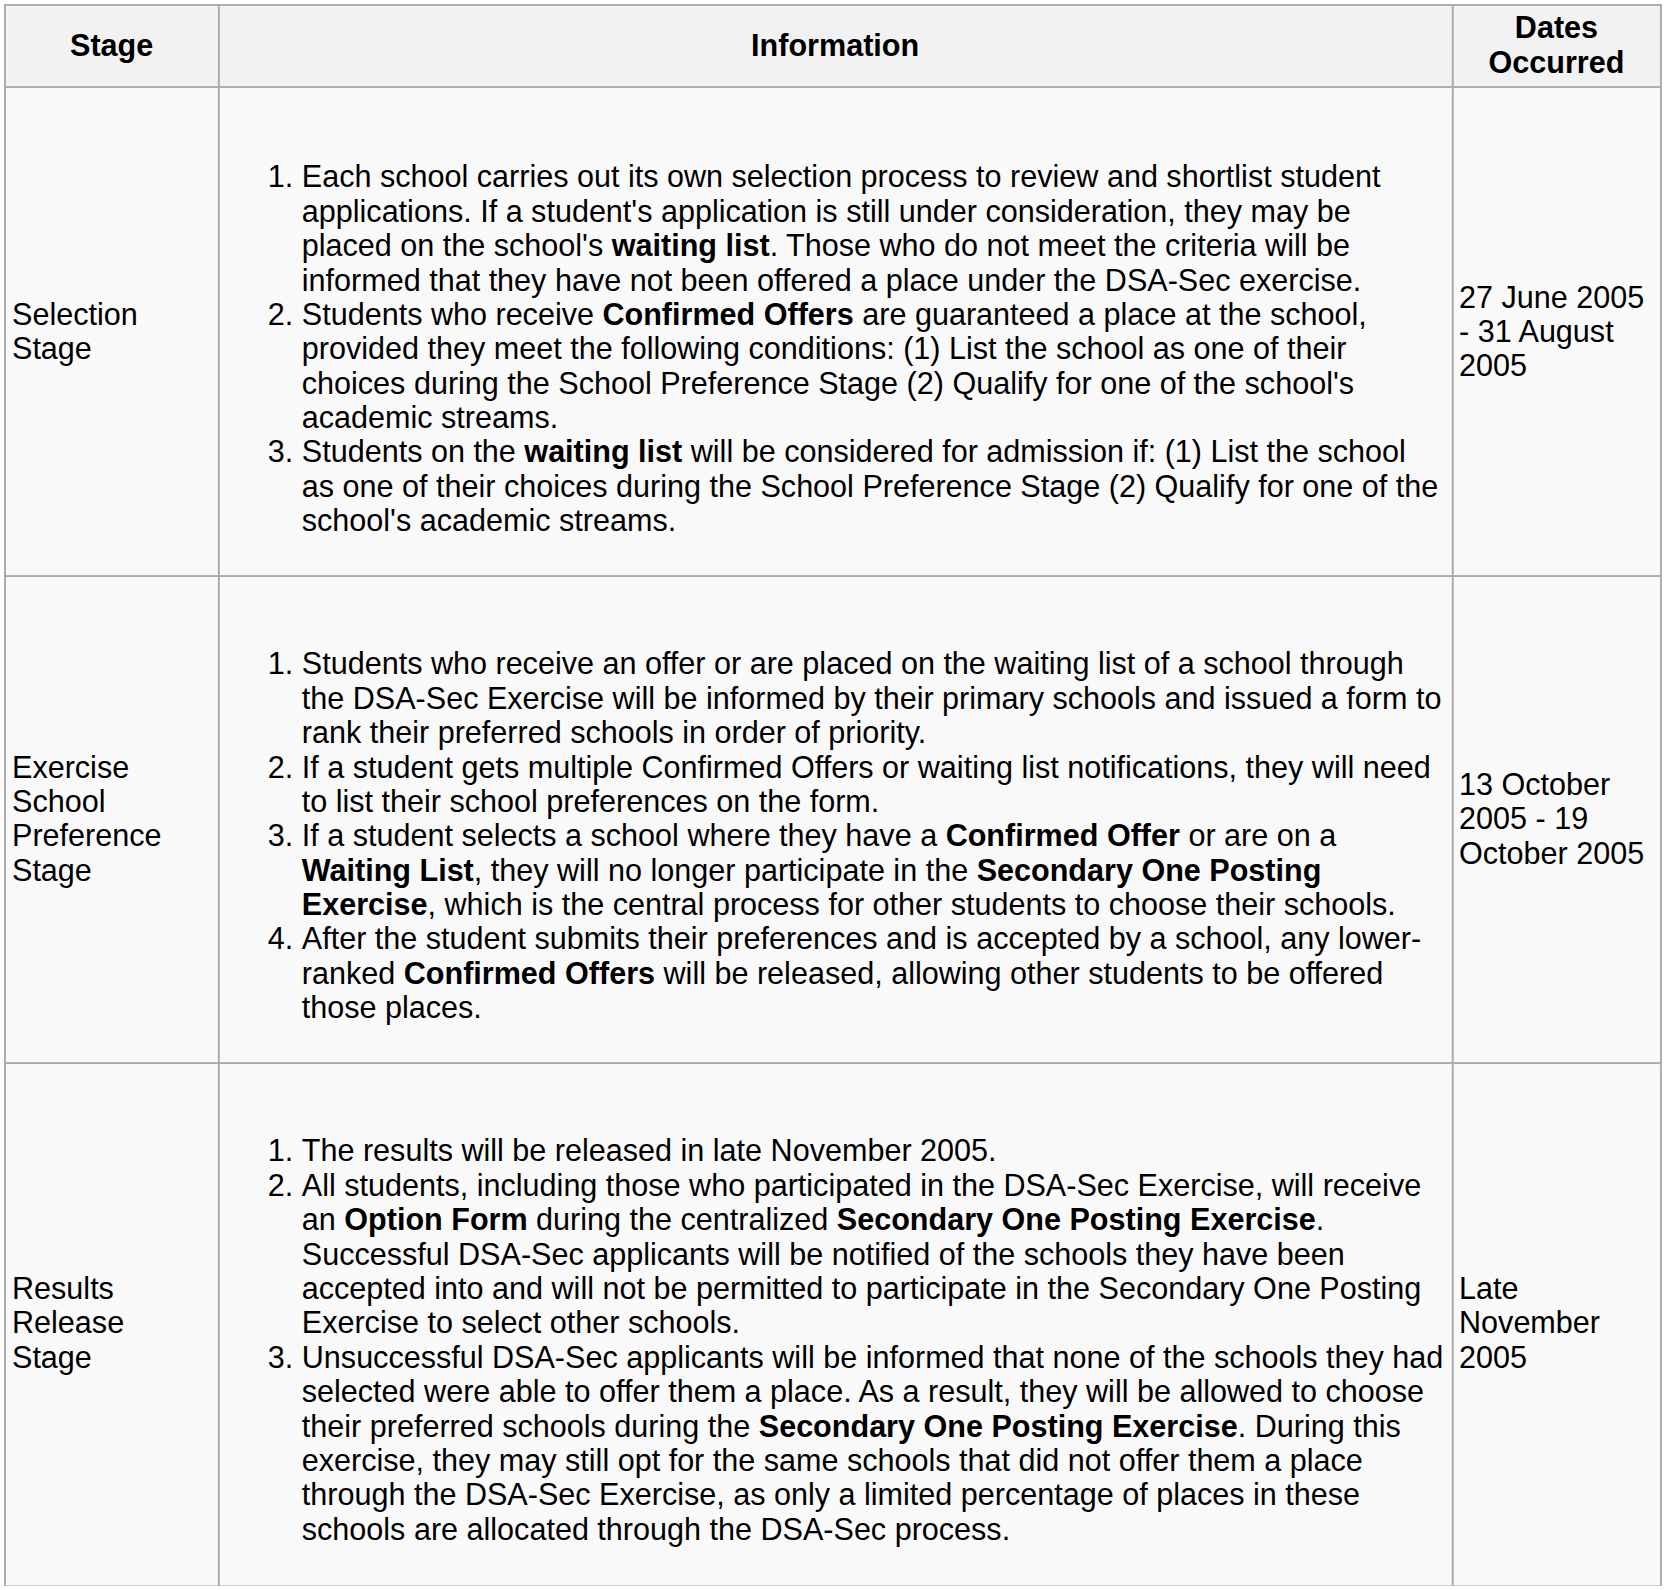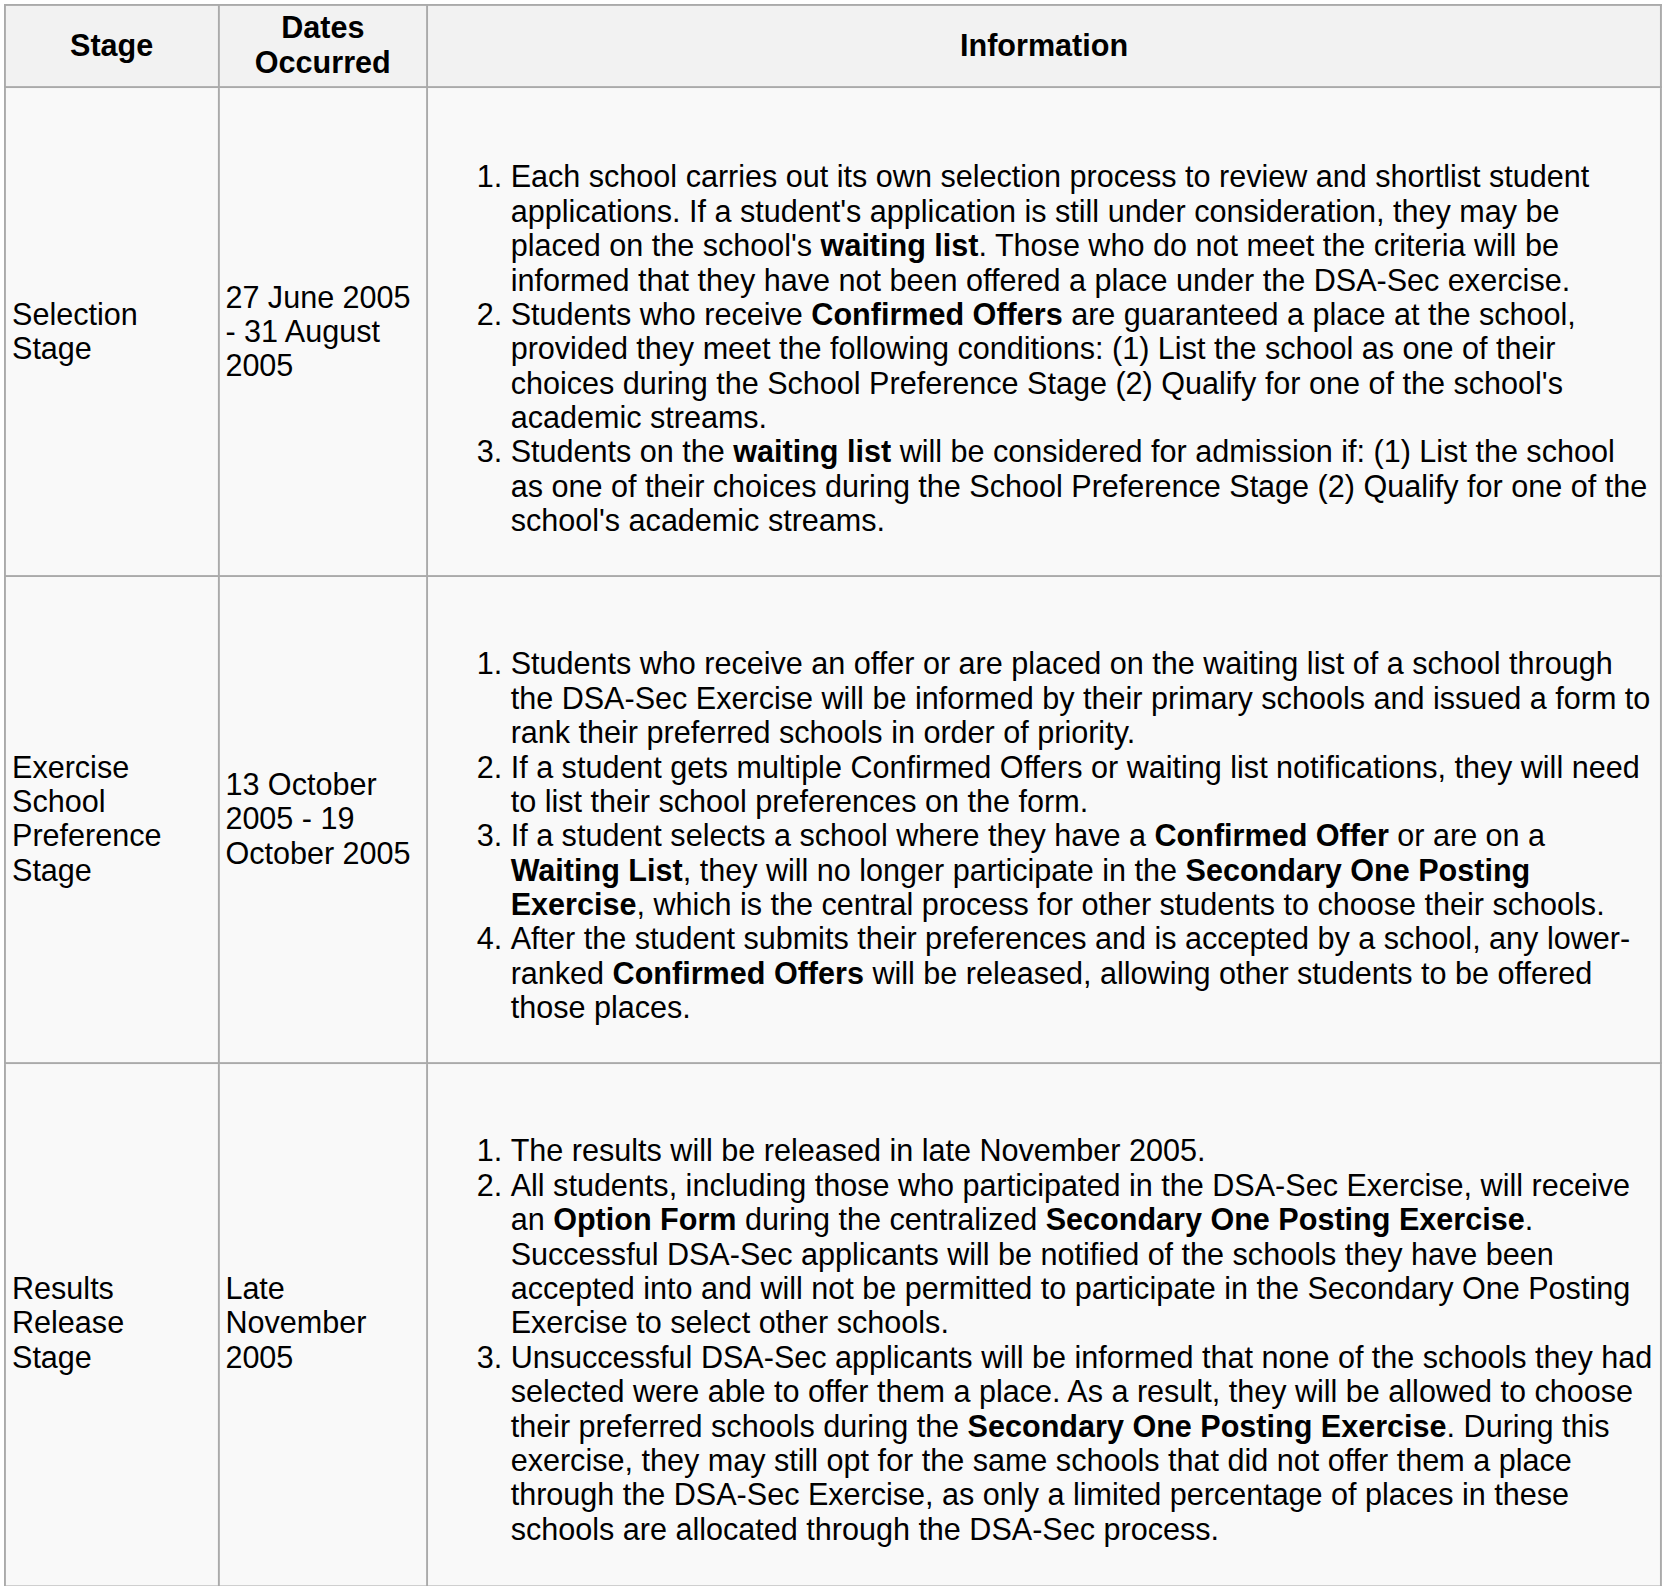columns swapped: (1556, 45) <-> (835, 45)
